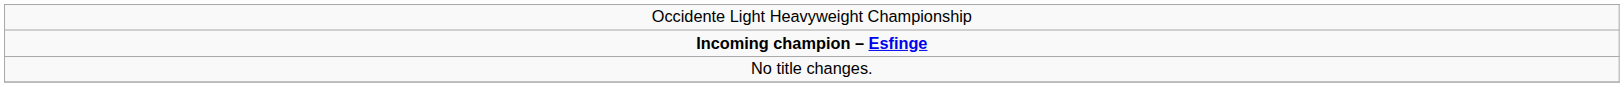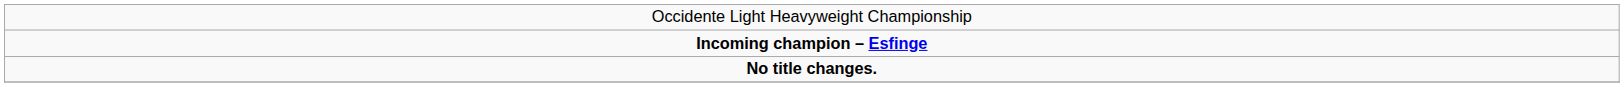(812, 69) normal -> (812, 69) bold
